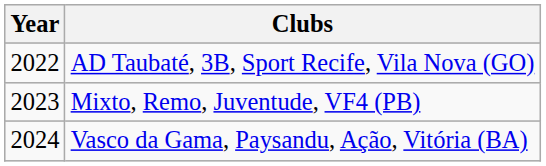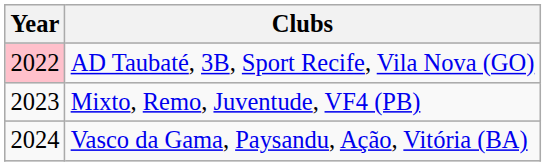(35, 62) no background -> (35, 62) pink background
